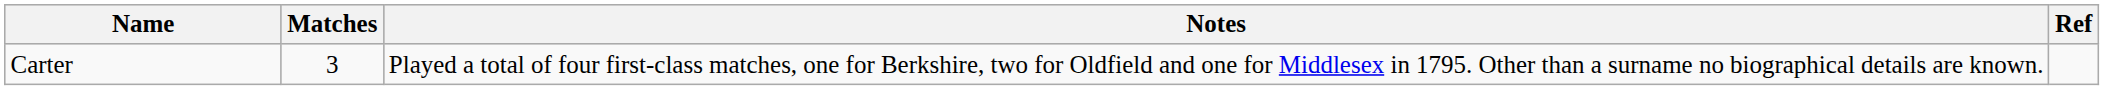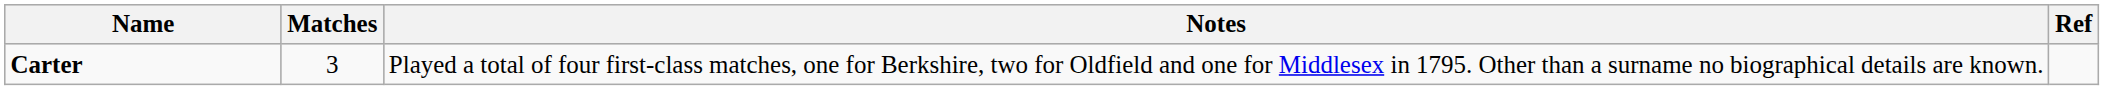(42, 63) normal -> (47, 63) bold
